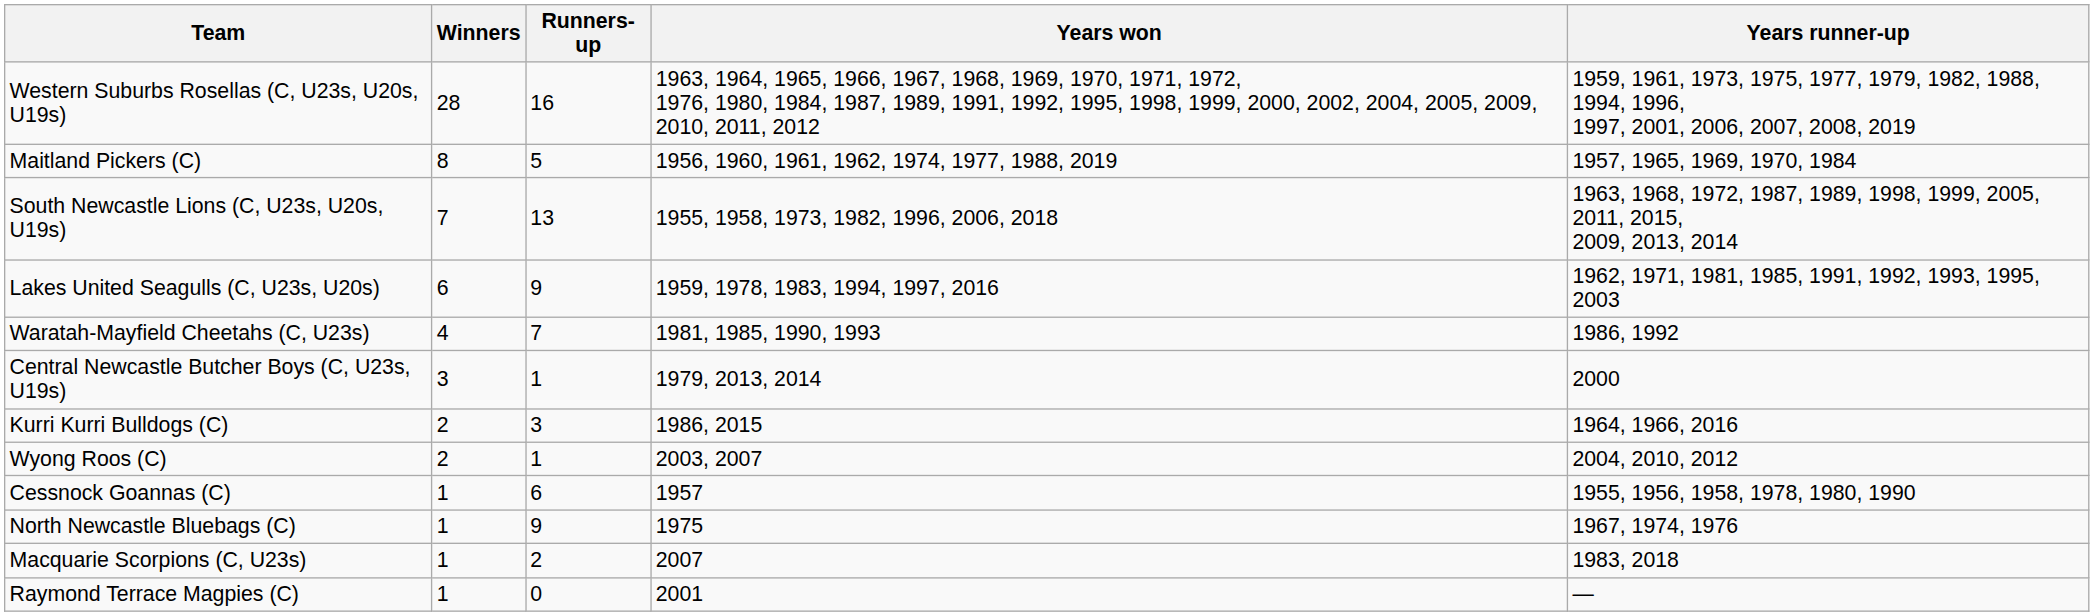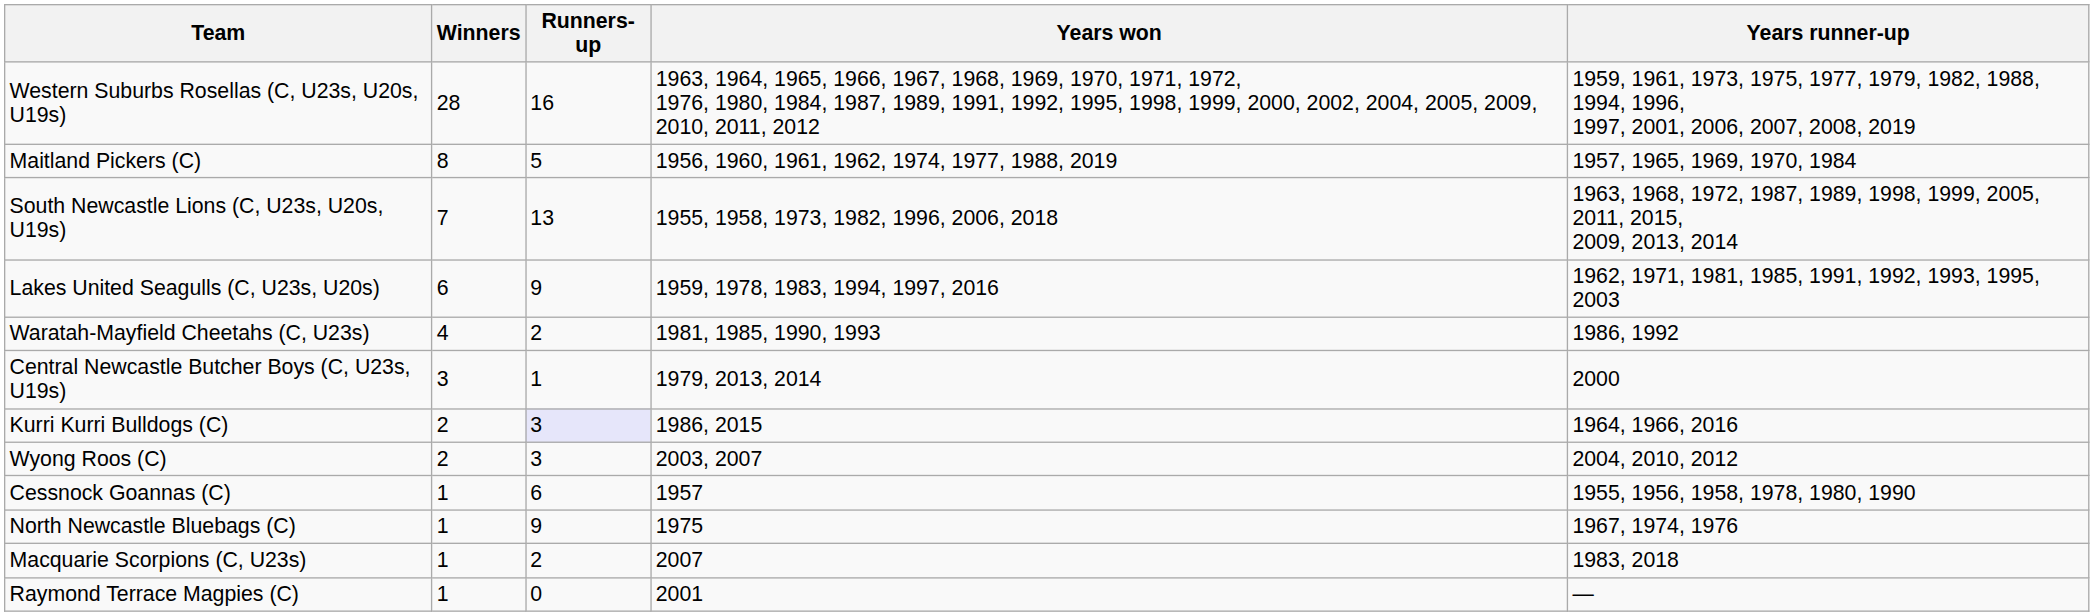(536, 333) 7 -> (536, 333) 2
(536, 425) no background -> (536, 425) lavender background
(536, 458) 1 -> (536, 458) 3
